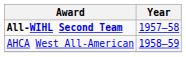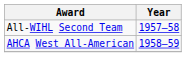(65, 28) bold -> (65, 28) normal
